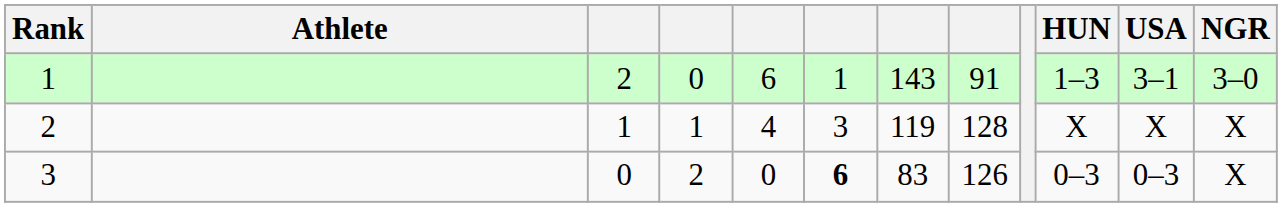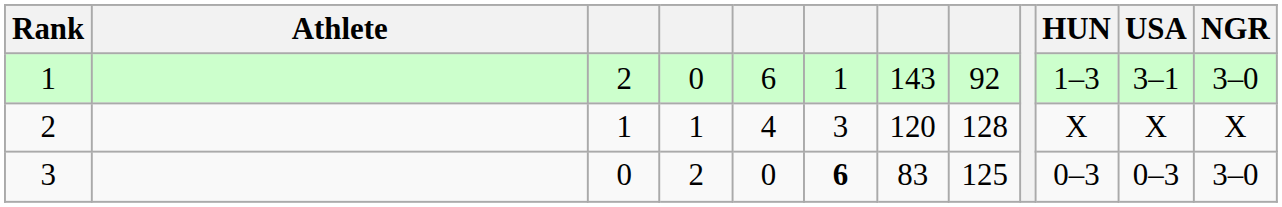(985, 77) 91 -> (985, 77) 92
(913, 126) 119 -> (913, 126) 120
(985, 175) 126 -> (985, 175) 125
(1235, 175) X -> (1235, 175) 3–0
